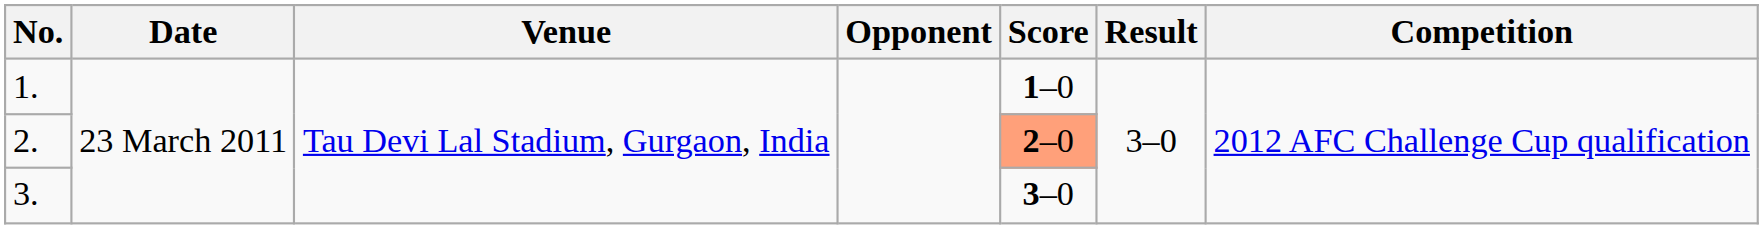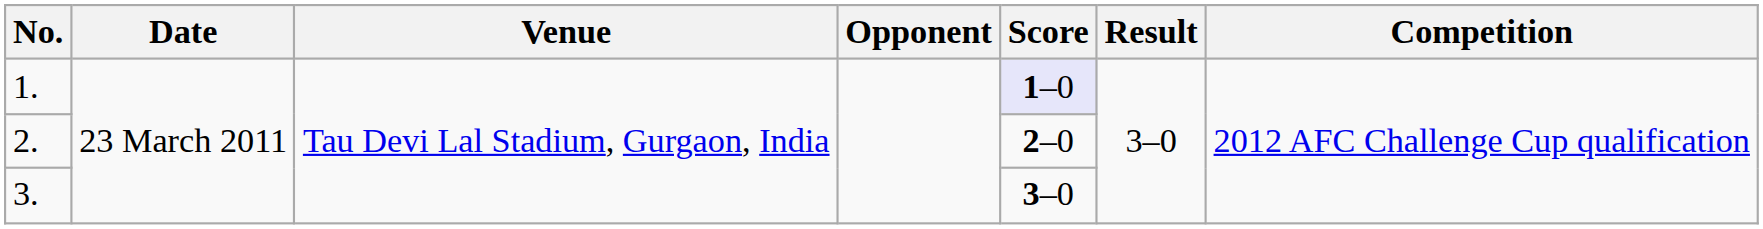(1048, 85) no background -> (1048, 85) lavender background
(1048, 140) lightsalmon background -> (1048, 140) no background
